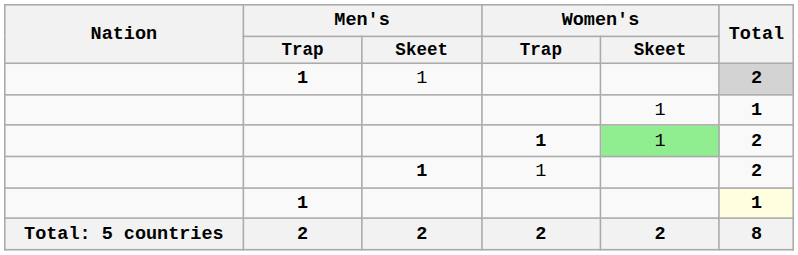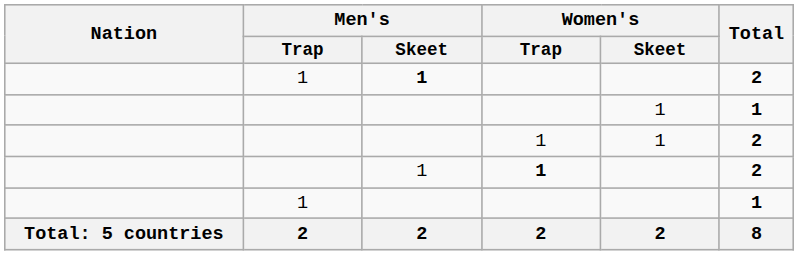(302, 79) bold -> (302, 79) normal
(422, 79) normal -> (422, 79) bold
(756, 79) lightgrey background -> (756, 79) no background
(541, 141) bold -> (541, 141) normal
(660, 141) lightgreen background -> (660, 141) no background
(422, 172) bold -> (422, 172) normal
(541, 172) normal -> (541, 172) bold
(302, 203) bold -> (302, 203) normal
(756, 203) lightyellow background -> (756, 203) no background
